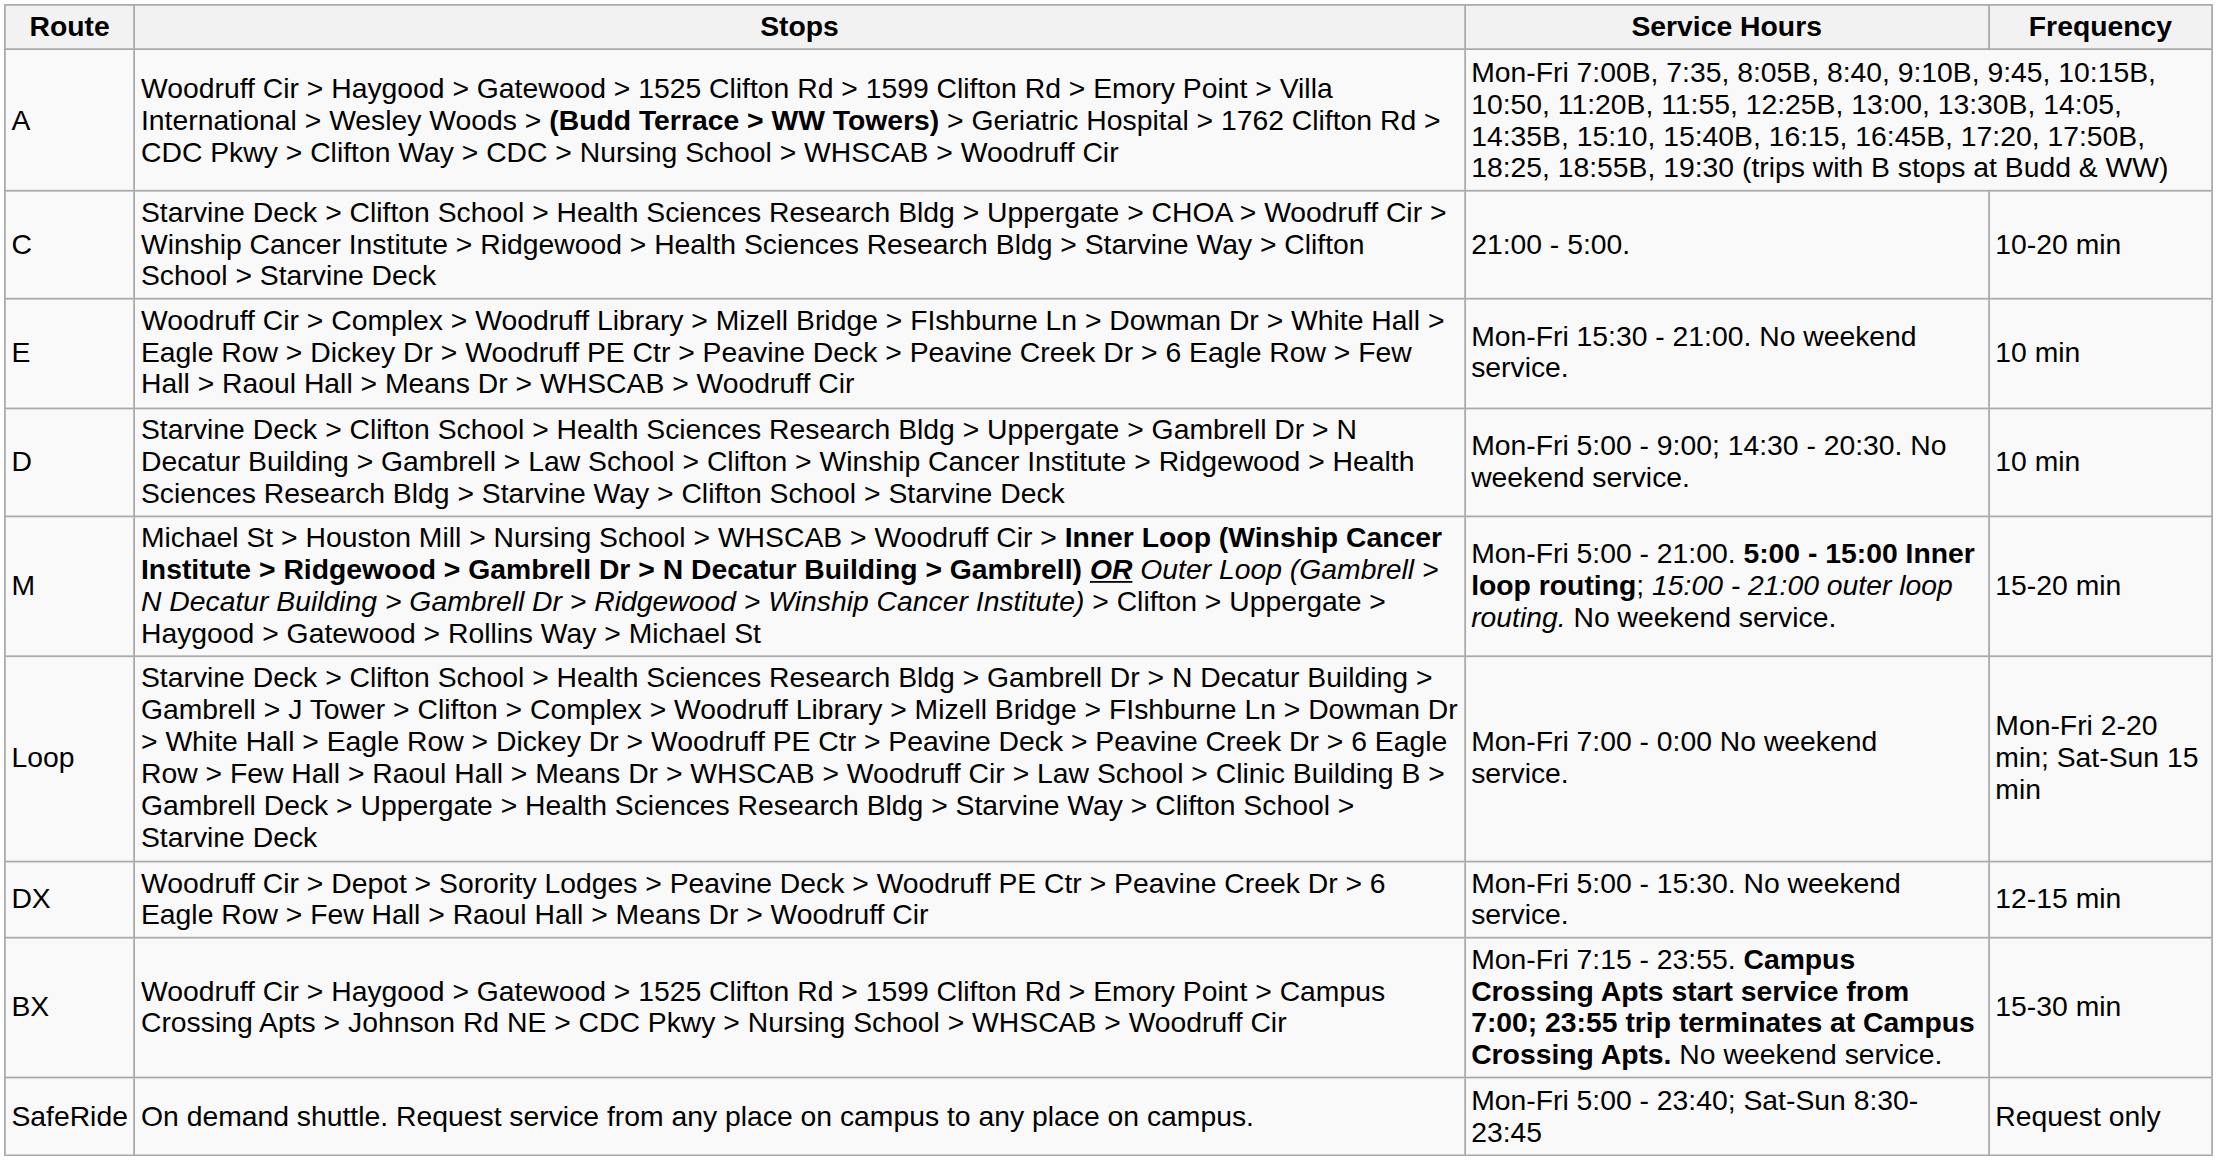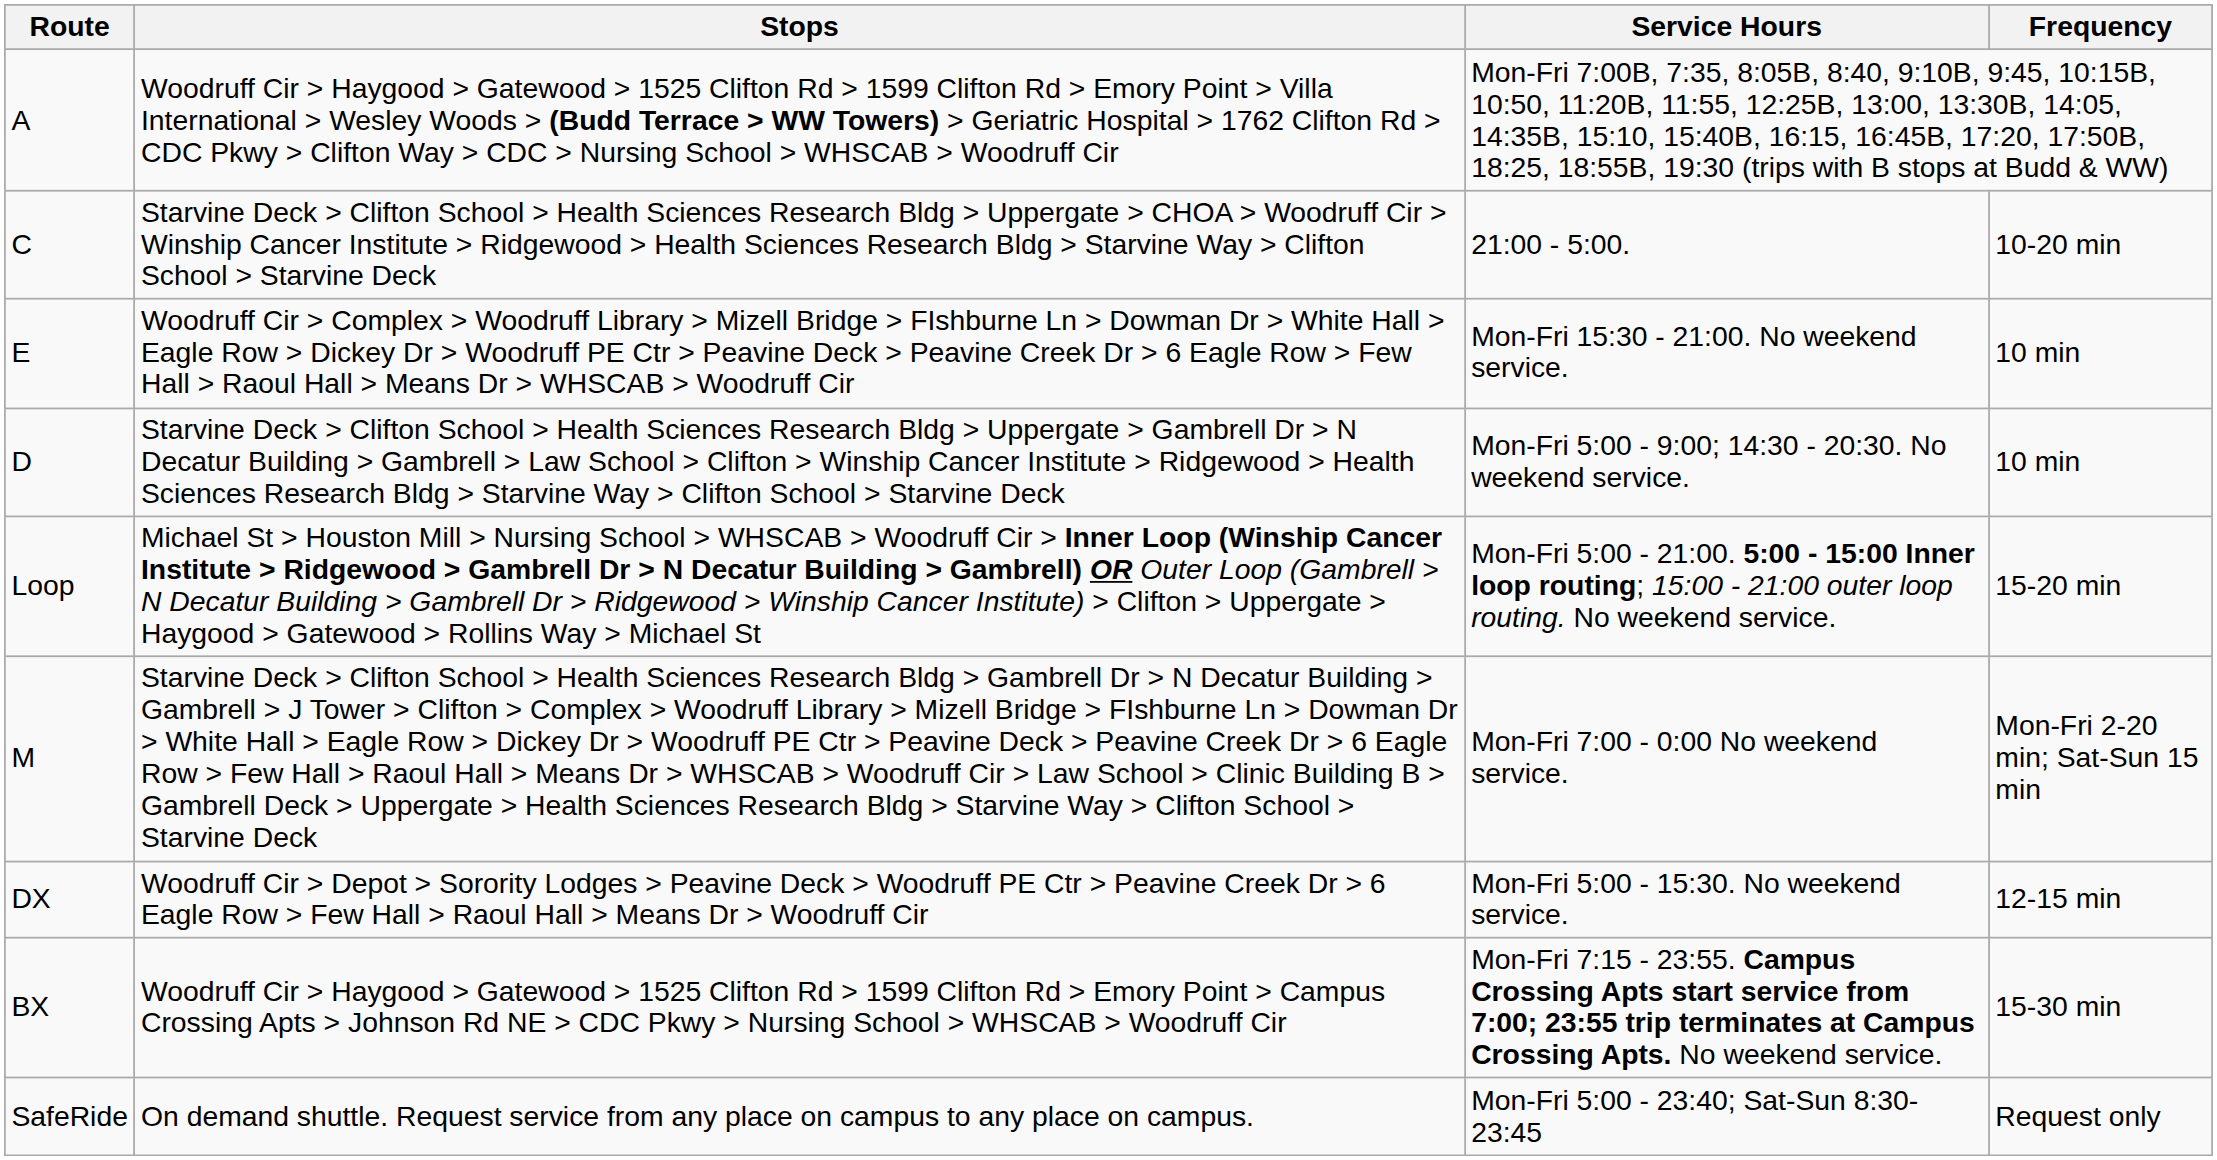(23, 586) M -> (43, 586) Loop
(43, 758) Loop -> (23, 758) M
